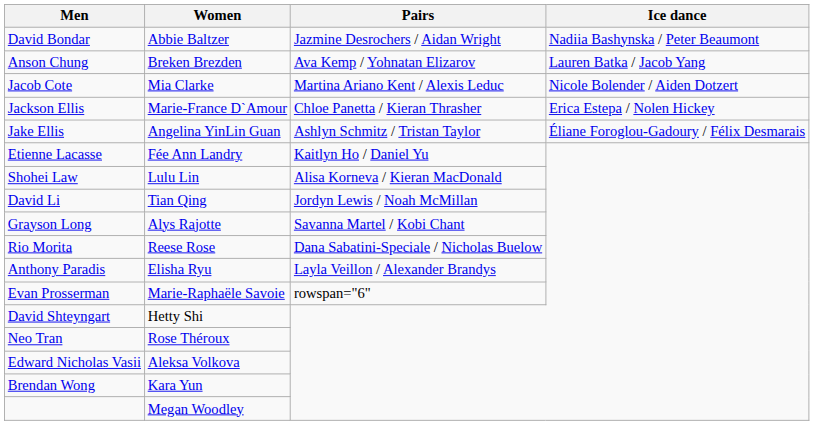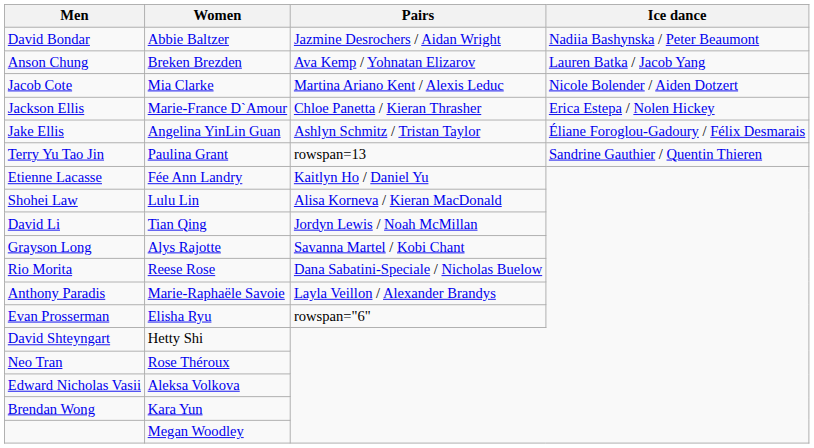+ row: (56, 154)
(180, 270) Elisha Ryu -> (216, 293) Marie-Raphaële Savoie
(216, 293) Marie-Raphaële Savoie -> (180, 316) Elisha Ryu
